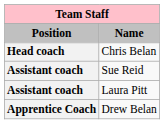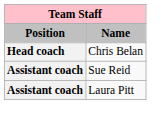- row: (129, 109)
